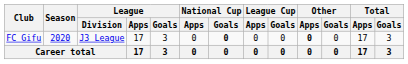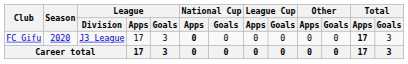(194, 38) normal -> (194, 38) bold
(226, 38) bold -> (226, 38) normal
(310, 38) bold -> (310, 38) normal
(363, 38) normal -> (363, 38) bold
